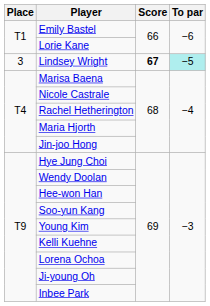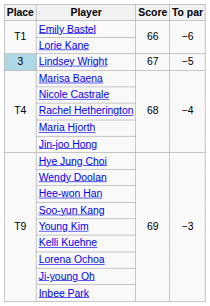(20, 62) no background -> (20, 62) lightblue background
(153, 62) bold -> (153, 62) normal
(188, 62) paleturquoise background -> (188, 62) no background
